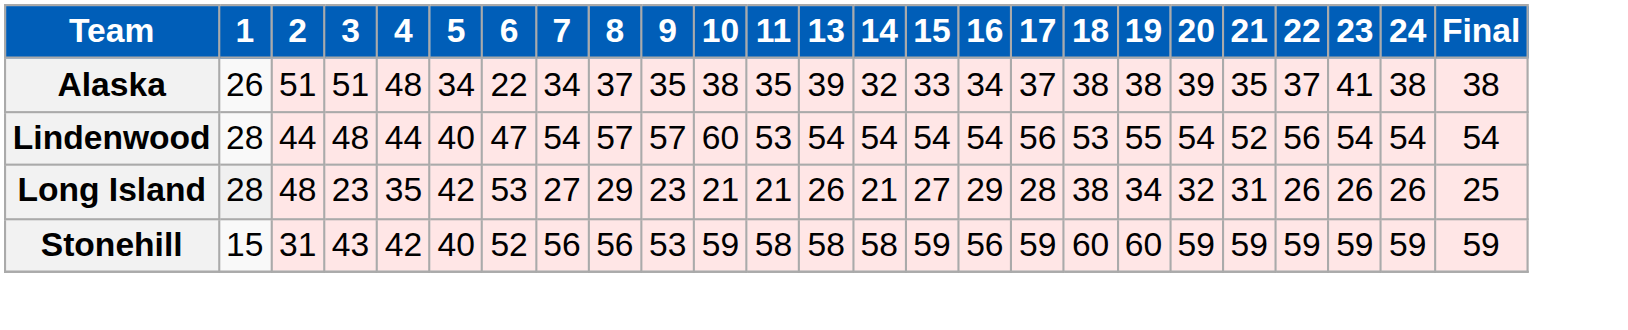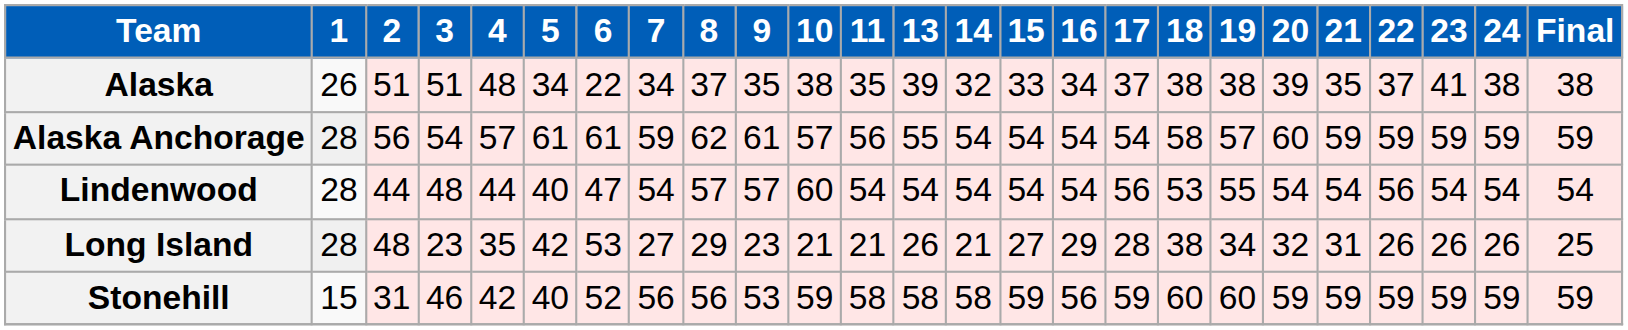+ row: (159, 137)
(773, 137) 53 -> (868, 191) 54
(1249, 137) 52 -> (1343, 191) 54
(351, 244) 43 -> (445, 297) 46
